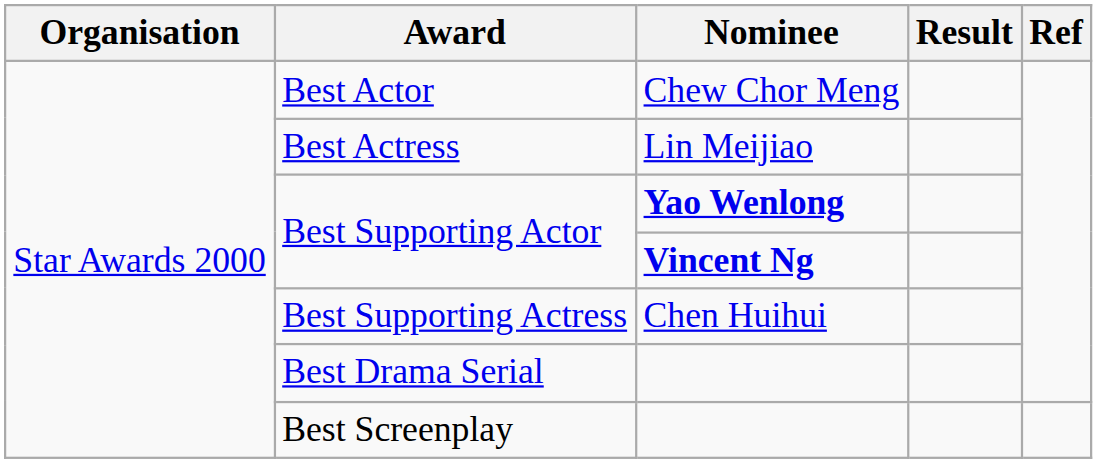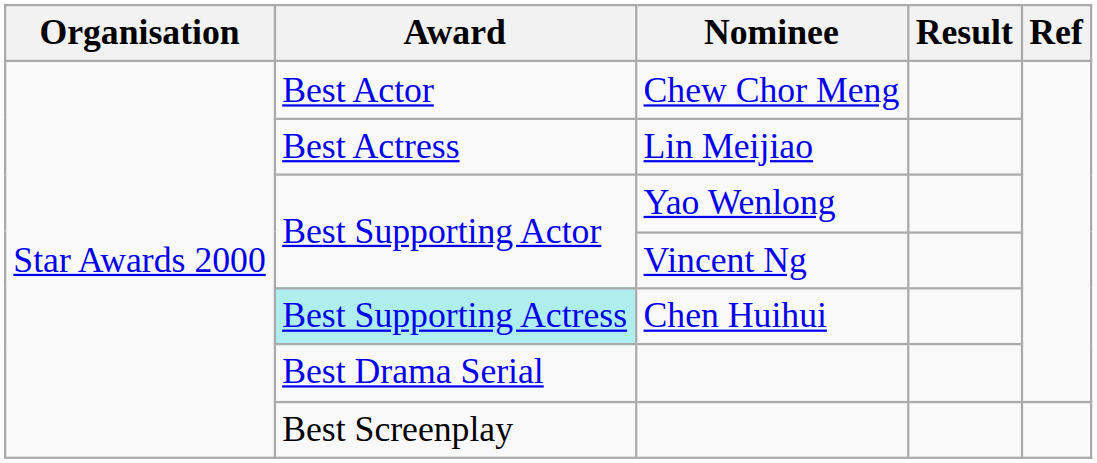(744, 202) bold -> (740, 202) normal
(729, 259) bold -> (725, 259) normal
(455, 315) no background -> (455, 315) paleturquoise background
